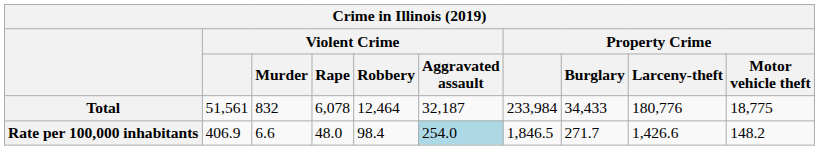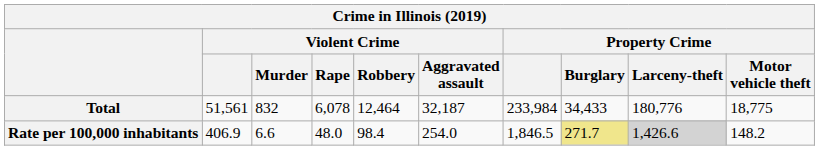(440, 132) lightblue background -> (440, 132) no background
(582, 132) no background -> (582, 132) khaki background
(655, 132) no background -> (655, 132) lightgrey background
